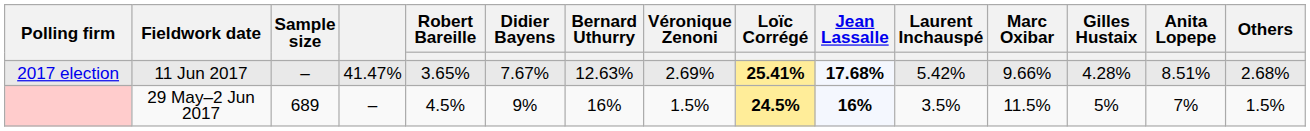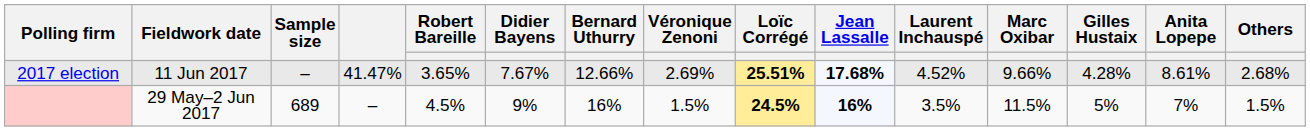(604, 73) 12.63% -> (604, 73) 12.66%
(775, 73) 25.41% -> (775, 73) 25.51%
(941, 73) 5.42% -> (941, 73) 4.52%
(1186, 73) 8.51% -> (1186, 73) 8.61%
